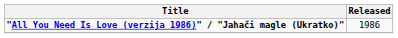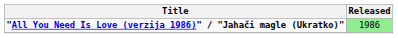(369, 26) no background -> (369, 26) lightgreen background
